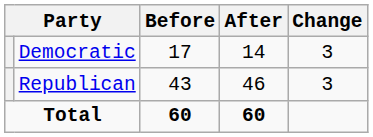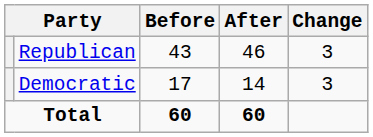rows swapped: (77, 84) <-> (77, 52)
